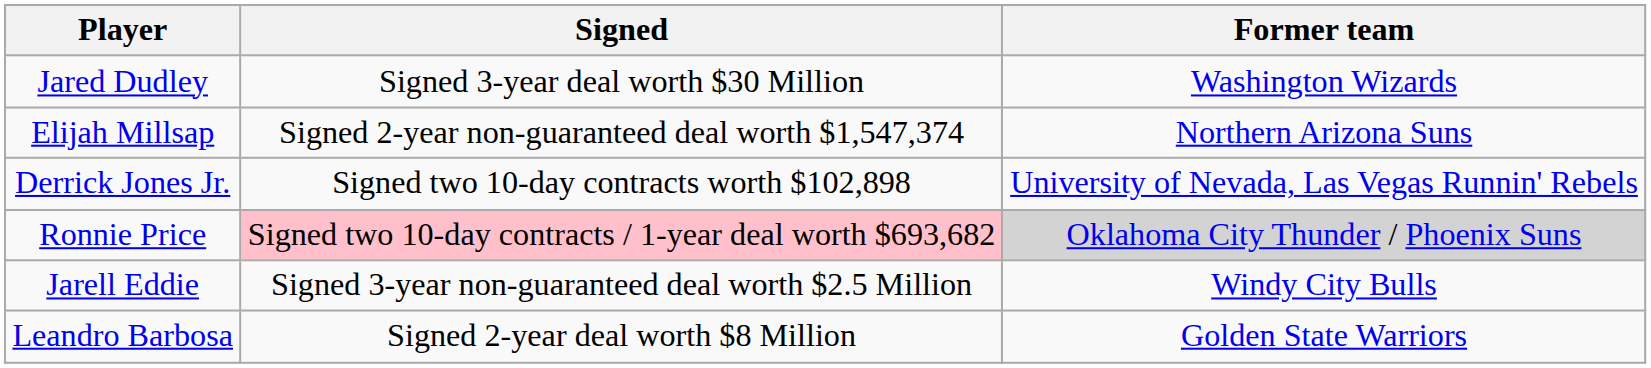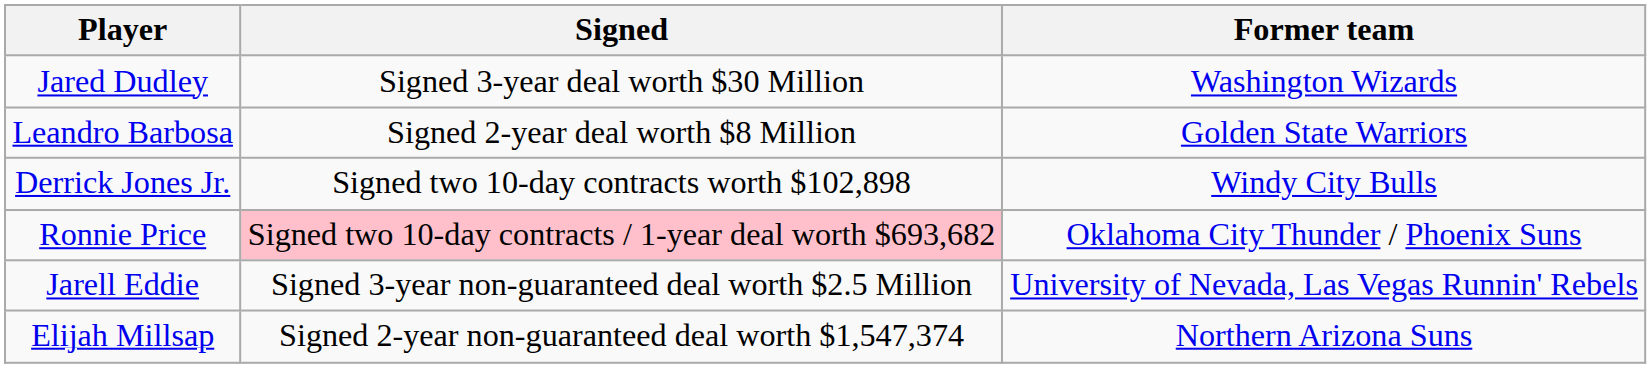rows swapped: (123, 336) <-> (123, 132)
(1324, 183) University of Nevada, Las Vegas Runnin' Rebels -> (1324, 183) Windy City Bulls
(1324, 234) lightgrey background -> (1324, 234) no background
(1324, 285) Windy City Bulls -> (1324, 285) University of Nevada, Las Vegas Runnin' Rebels
